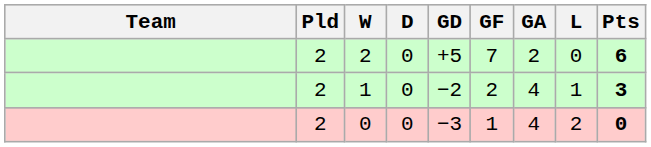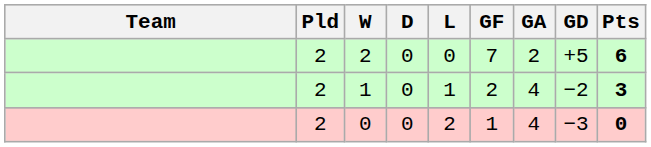columns swapped: (576, 22) <-> (450, 22)
